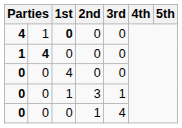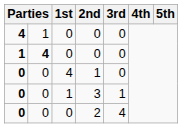(69, 34) bold -> (69, 34) normal
(97, 73) 0 -> (97, 73) 1
(97, 113) 1 -> (97, 113) 2
